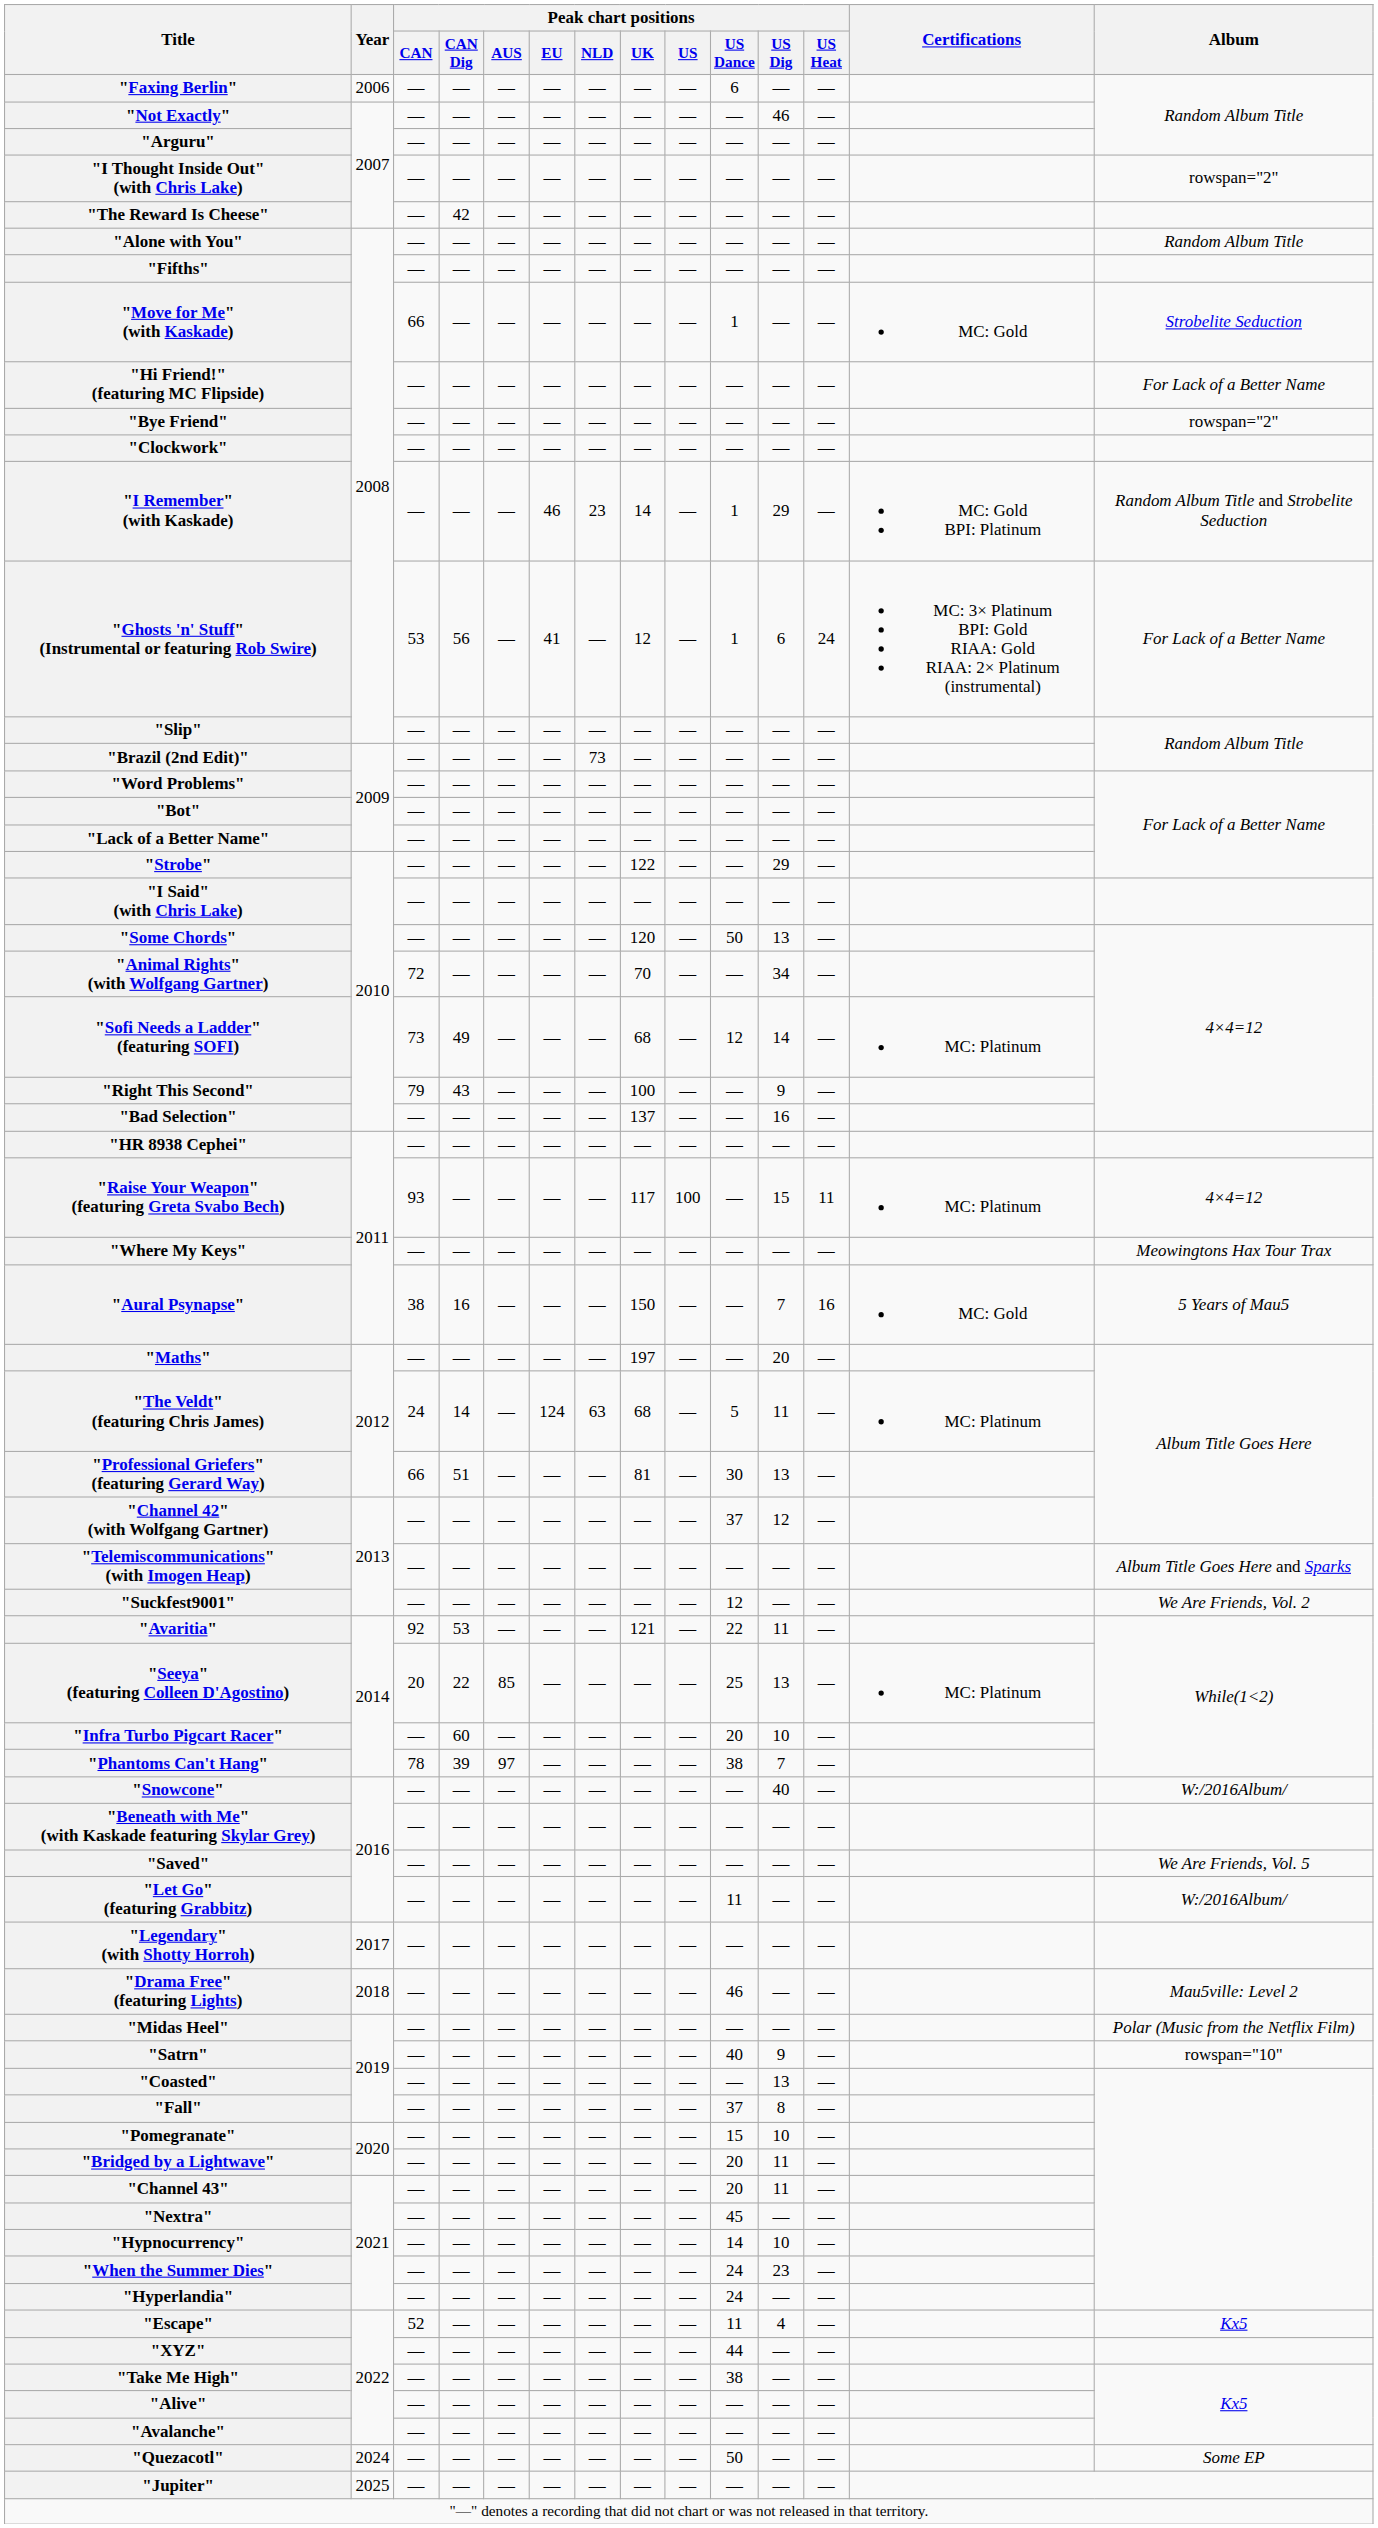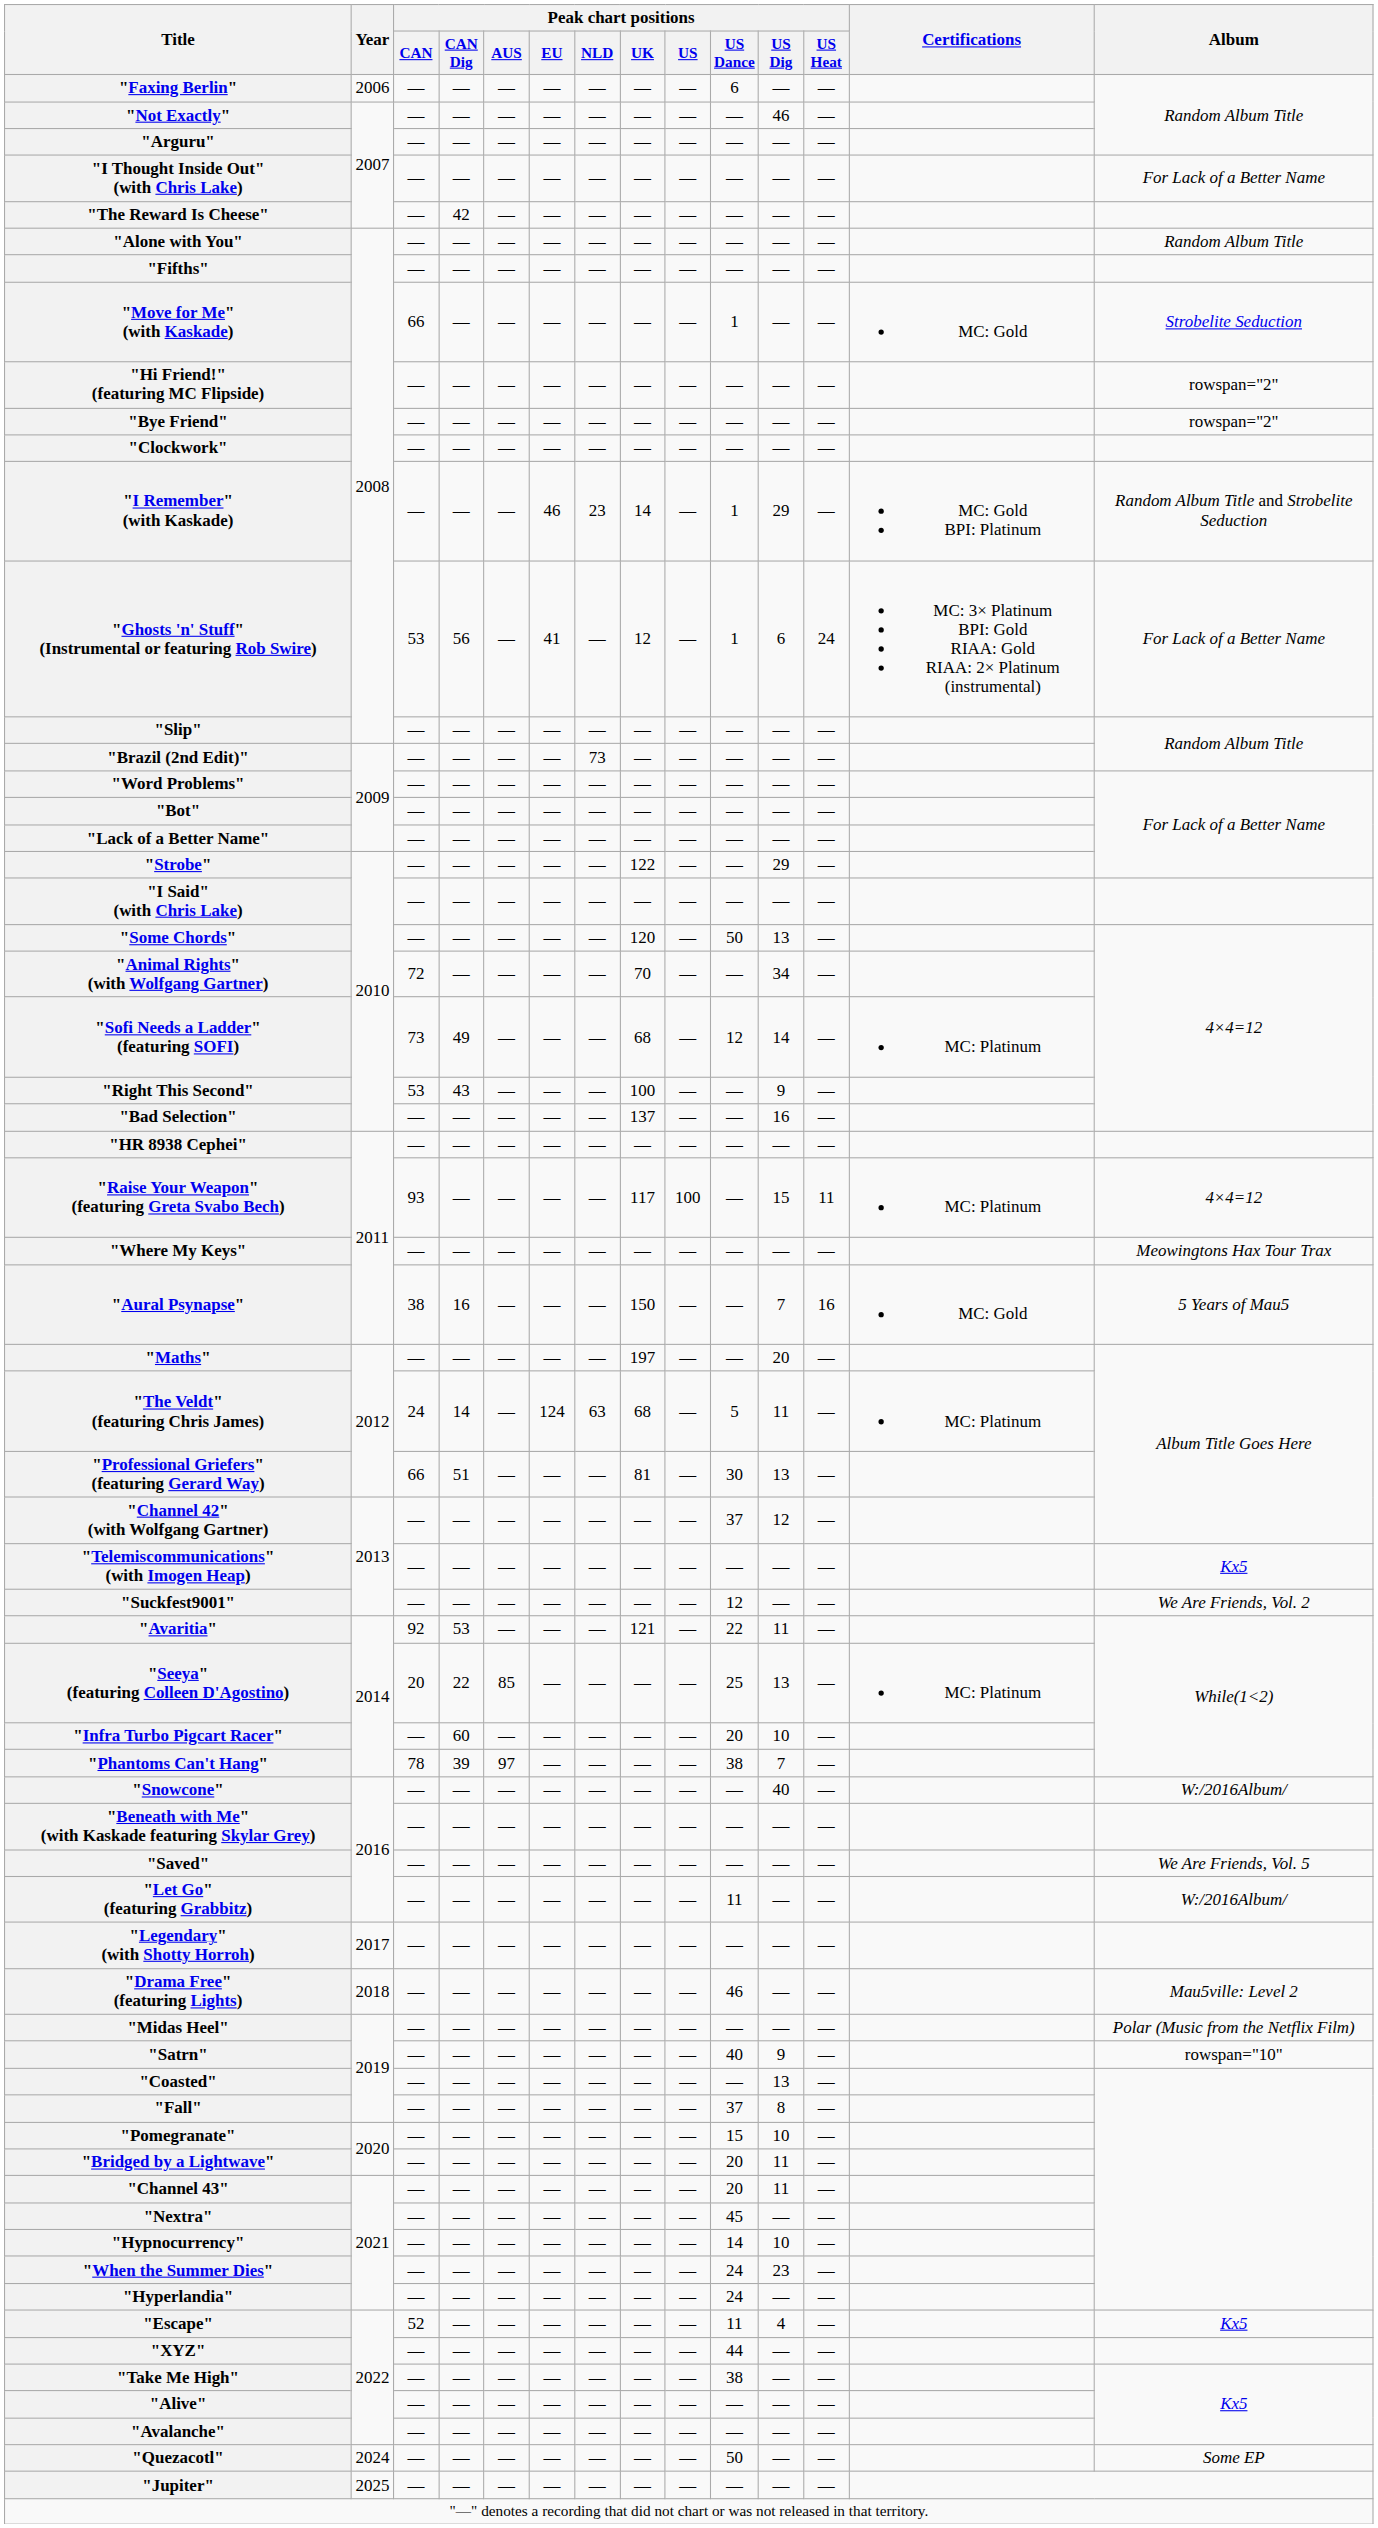(1234, 178) rowspan="2" -> (1234, 178) For Lack of a Better Name
(1234, 384) For Lack of a Better Name -> (1234, 384) rowspan="2"
(416, 1090) 79 -> (416, 1090) 53
(1234, 1566) Album Title Goes Here and Sparks -> (1234, 1566) Kx5
